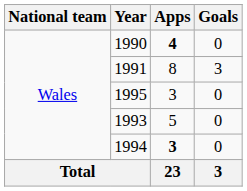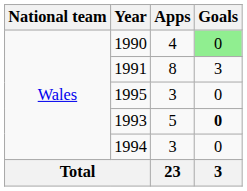(172, 43) bold -> (172, 43) normal
(218, 43) no background -> (218, 43) lightgreen background
(218, 120) normal -> (218, 120) bold
(172, 146) bold -> (172, 146) normal
